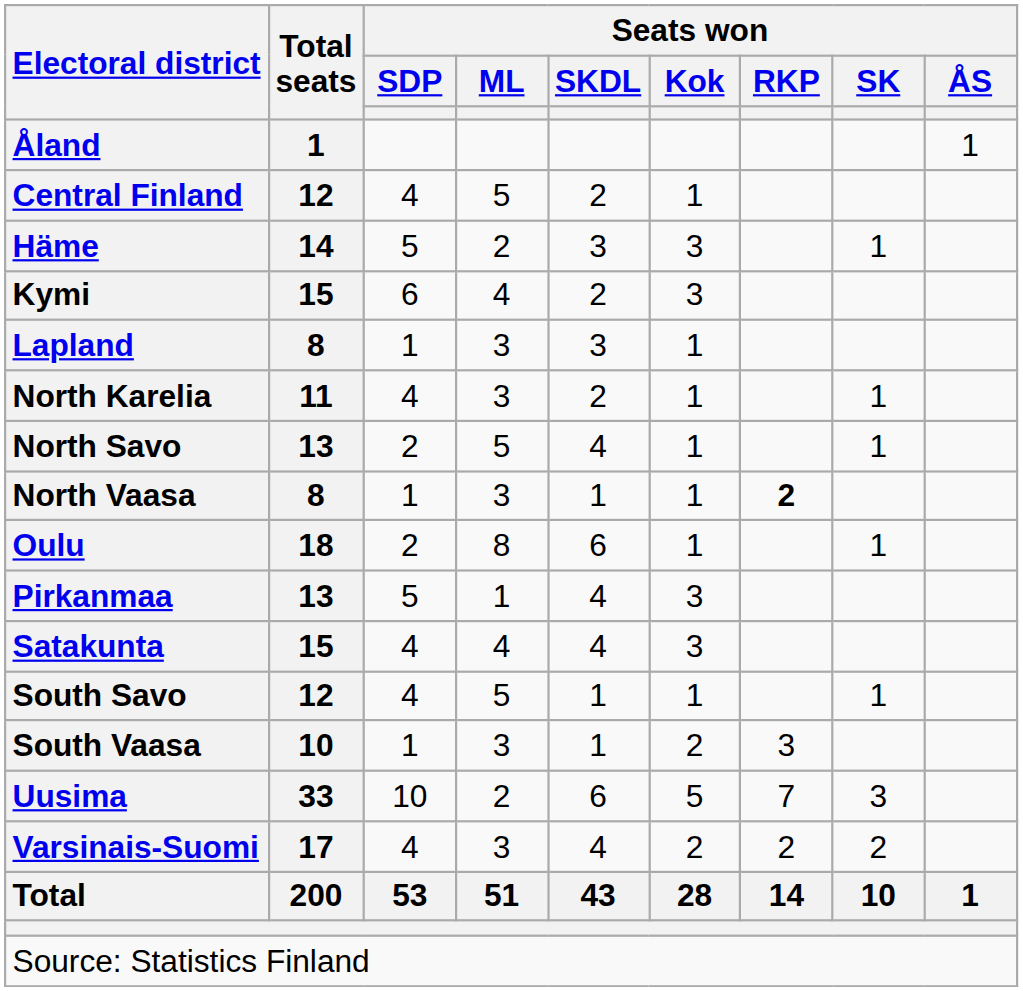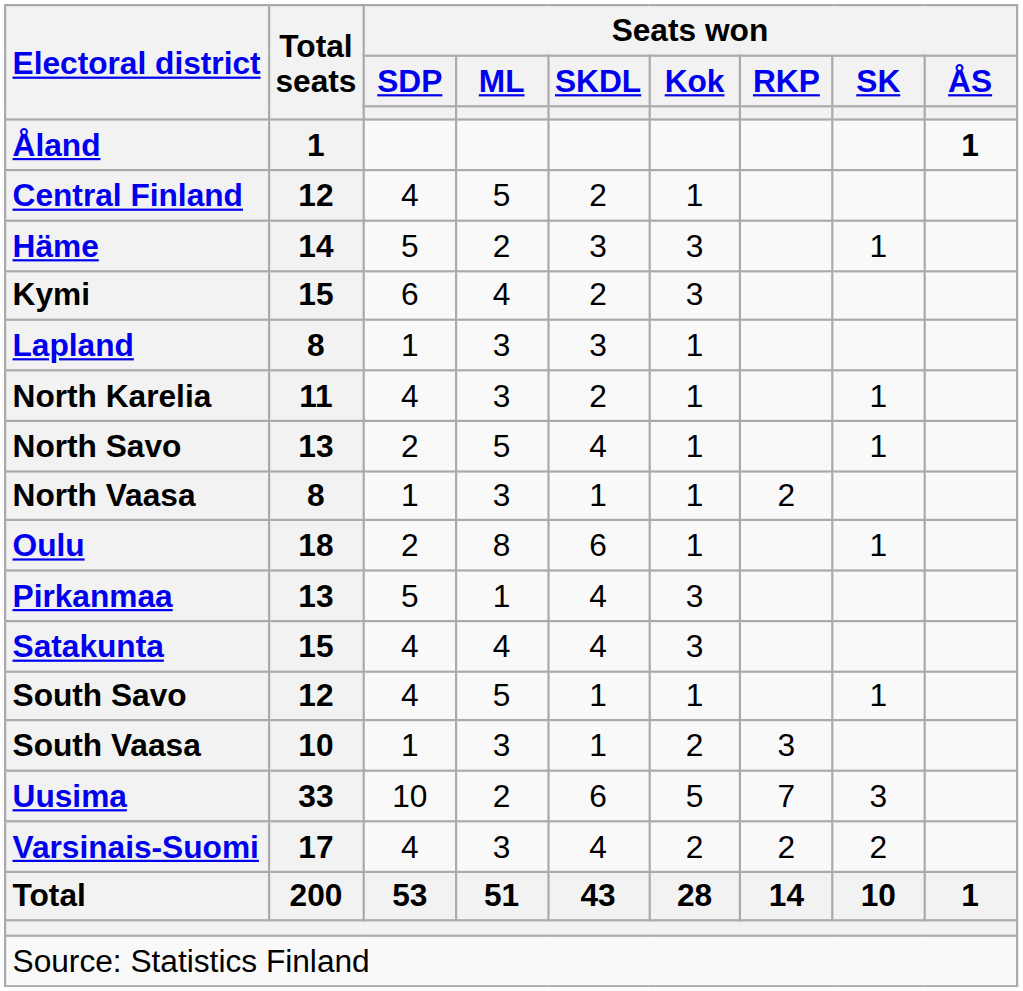(970, 145) normal -> (970, 145) bold
(786, 496) bold -> (786, 496) normal
